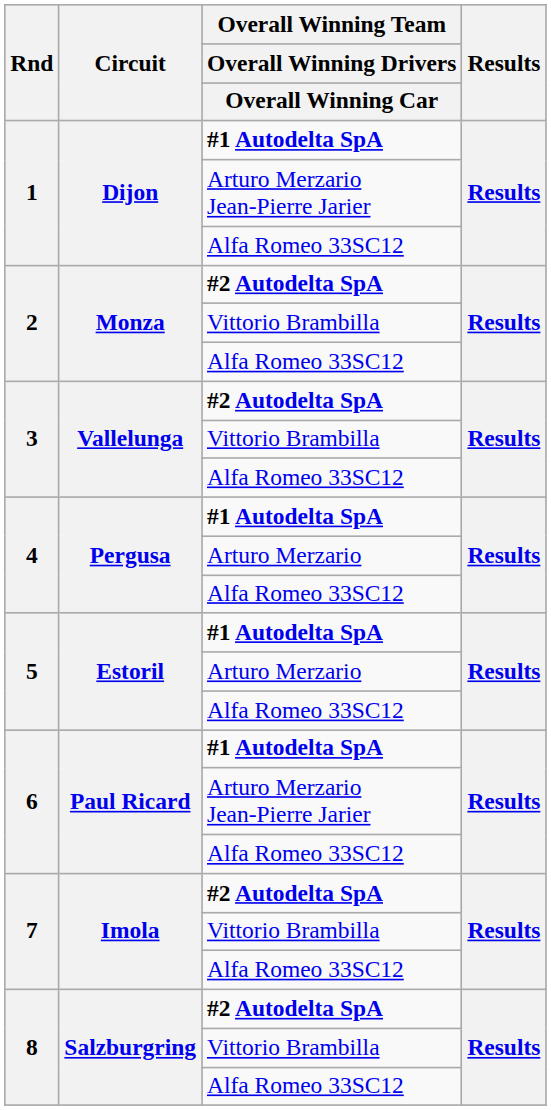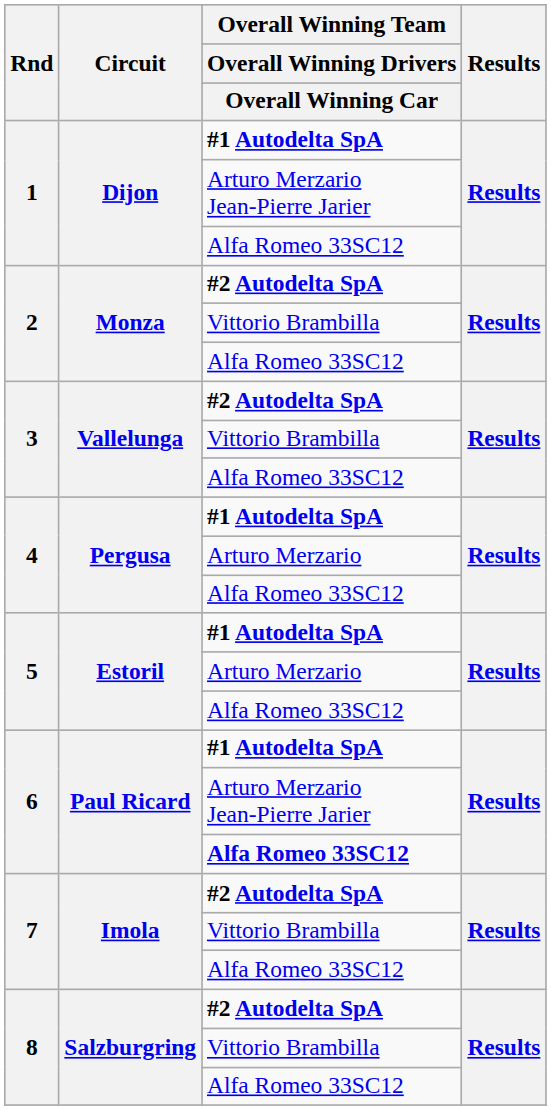(305, 853) normal -> (308, 853) bold
